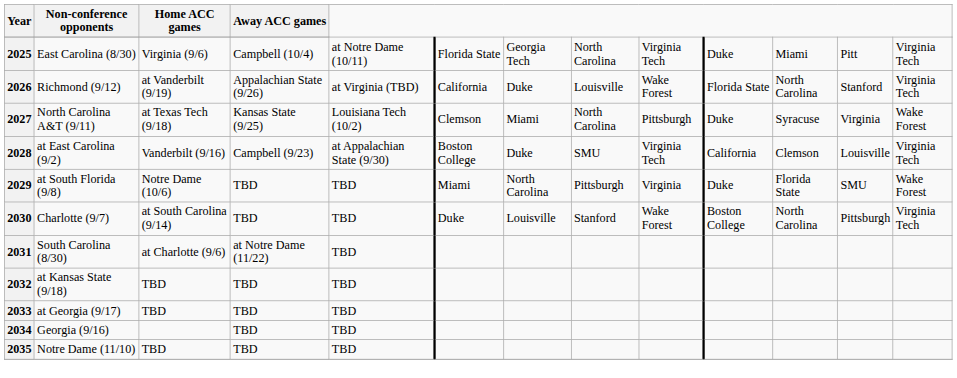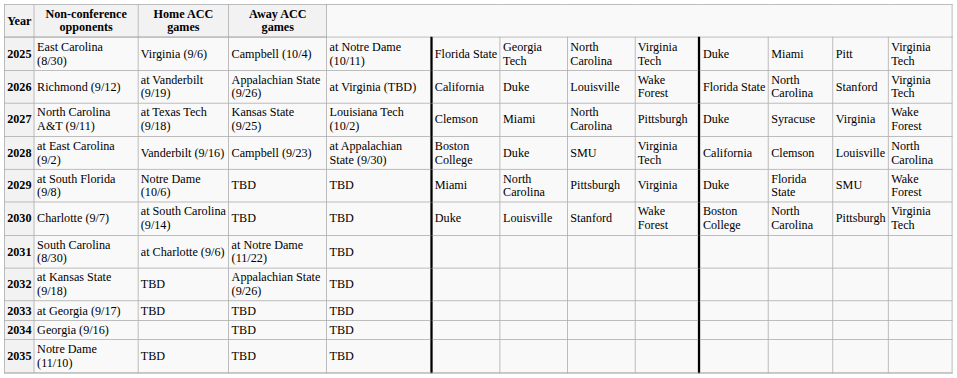(916, 152) Virginia Tech -> (912, 152) North Carolina
(245, 284) TBD -> (276, 284) Appalachian State (9/26)
